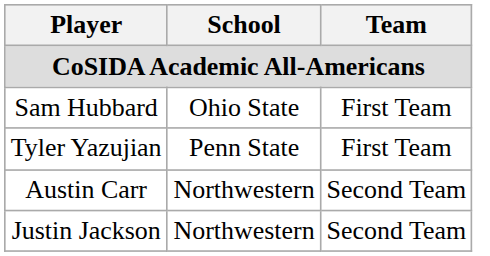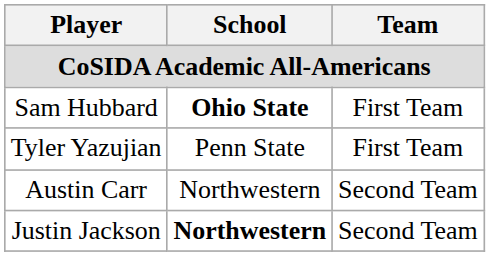(244, 107) normal -> (250, 107) bold
(244, 230) normal -> (250, 230) bold
